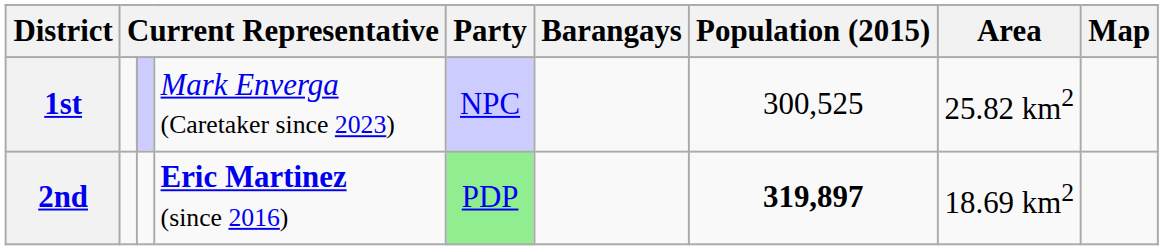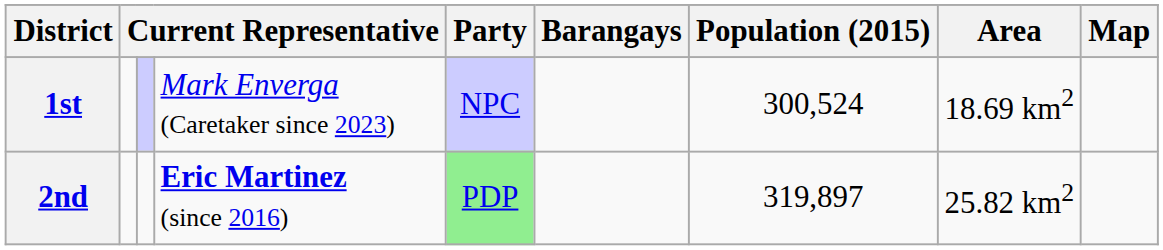(813, 104) 300,525 -> (813, 104) 300,524
(1009, 104) 25.82 km2 -> (1009, 104) 18.69 km2
(813, 197) bold -> (813, 197) normal
(1009, 198) 18.69 km2 -> (1009, 198) 25.82 km2
